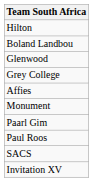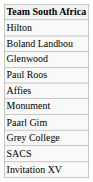(33, 75) Grey College -> (27, 75) Paul Roos
(27, 138) Paul Roos -> (33, 138) Grey College
